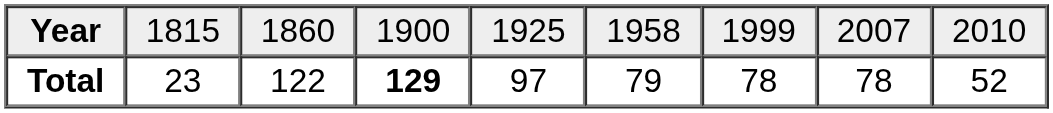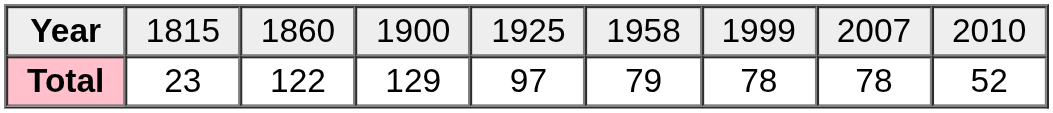(66, 80) no background -> (66, 80) pink background
(413, 80) bold -> (413, 80) normal
